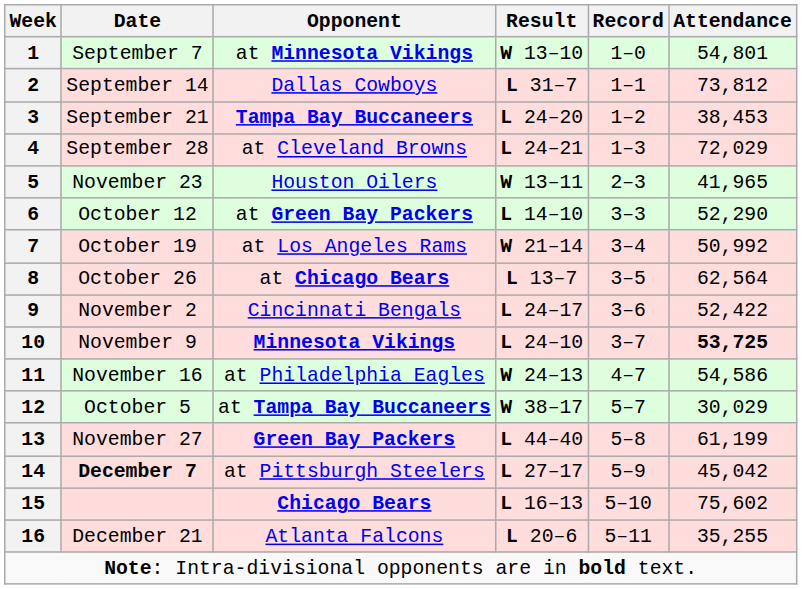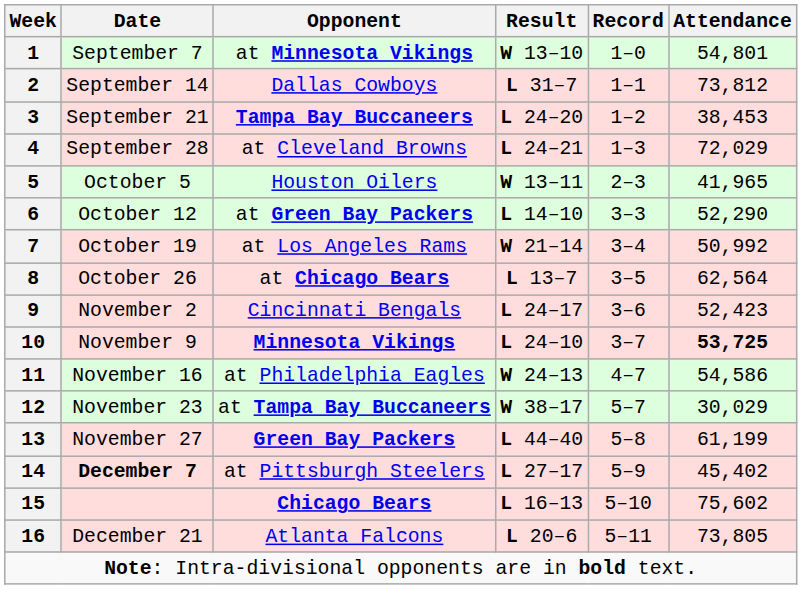(137, 182) November 23 -> (137, 182) October 5
(732, 311) 52,422 -> (732, 311) 52,423
(137, 407) October 5 -> (137, 407) November 23
(732, 472) 45,042 -> (732, 472) 45,402
(732, 536) 35,255 -> (732, 536) 73,805
